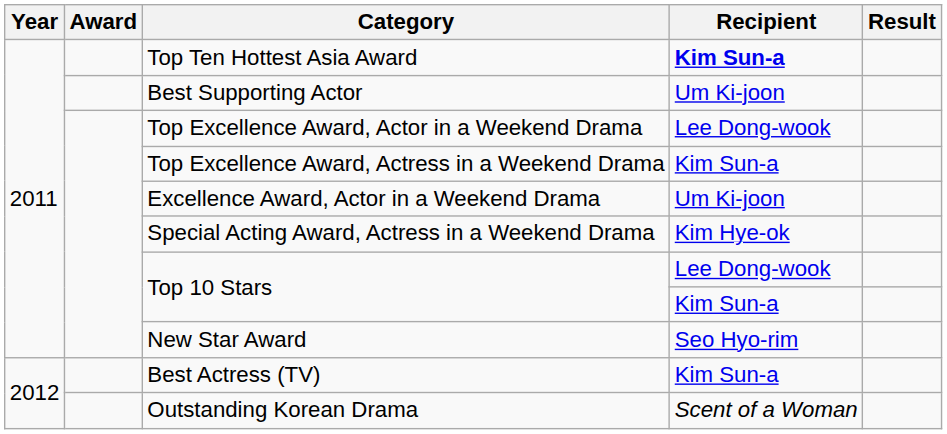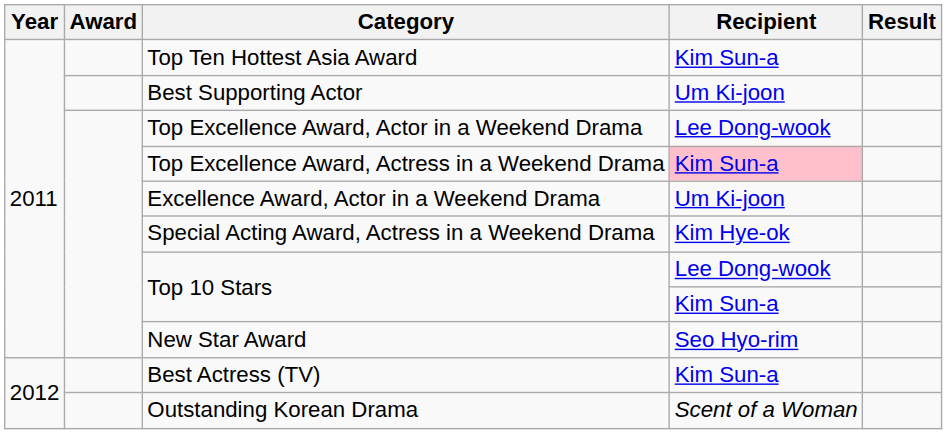(730, 57) bold -> (727, 57) normal
(727, 163) no background -> (727, 163) pink background
